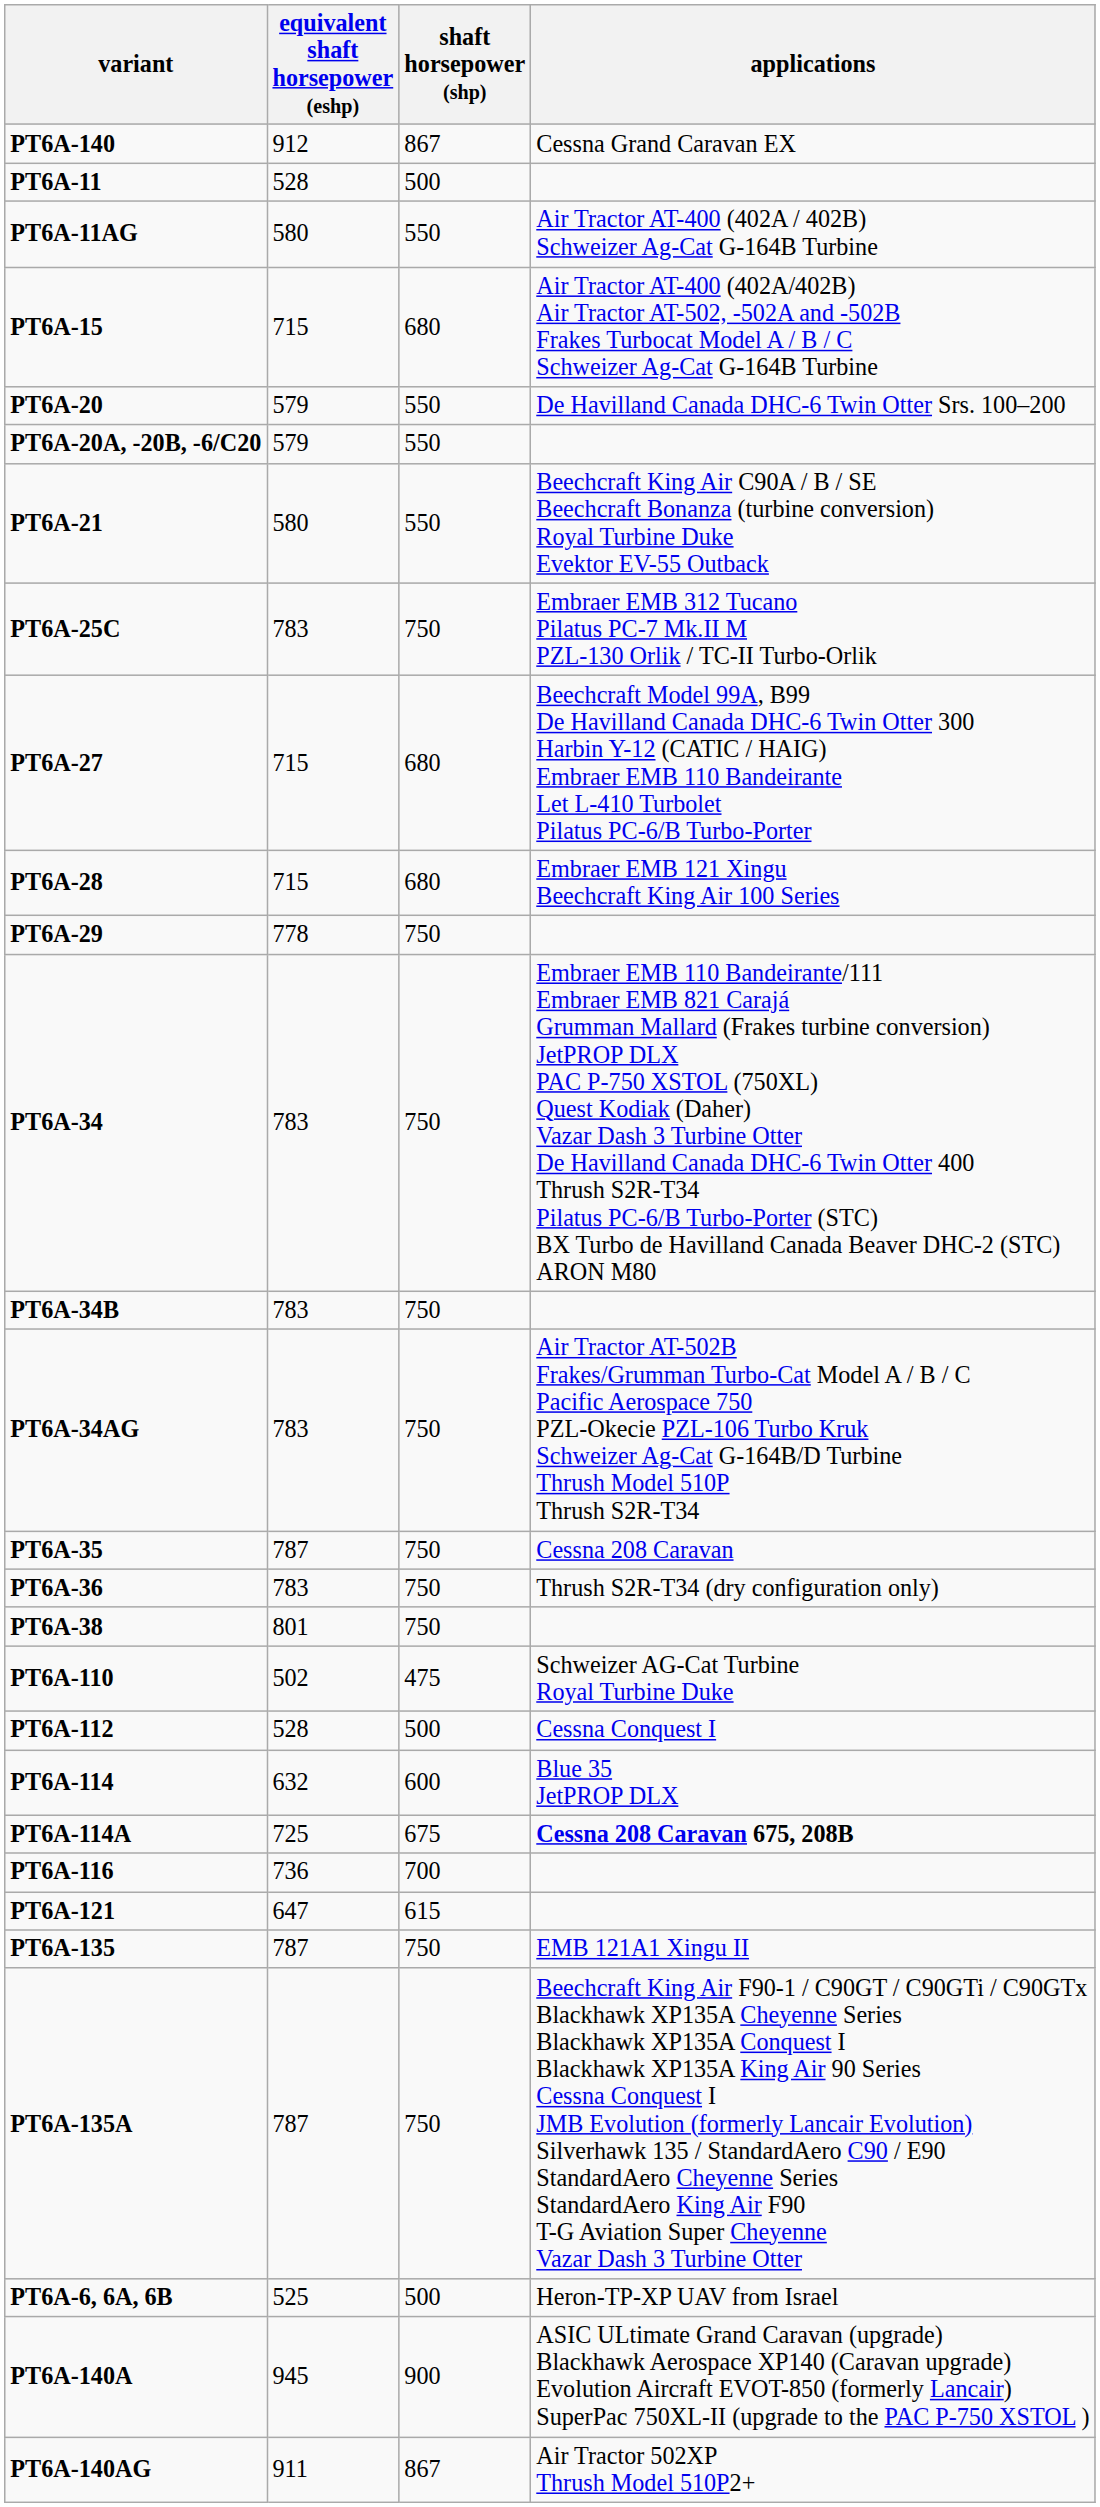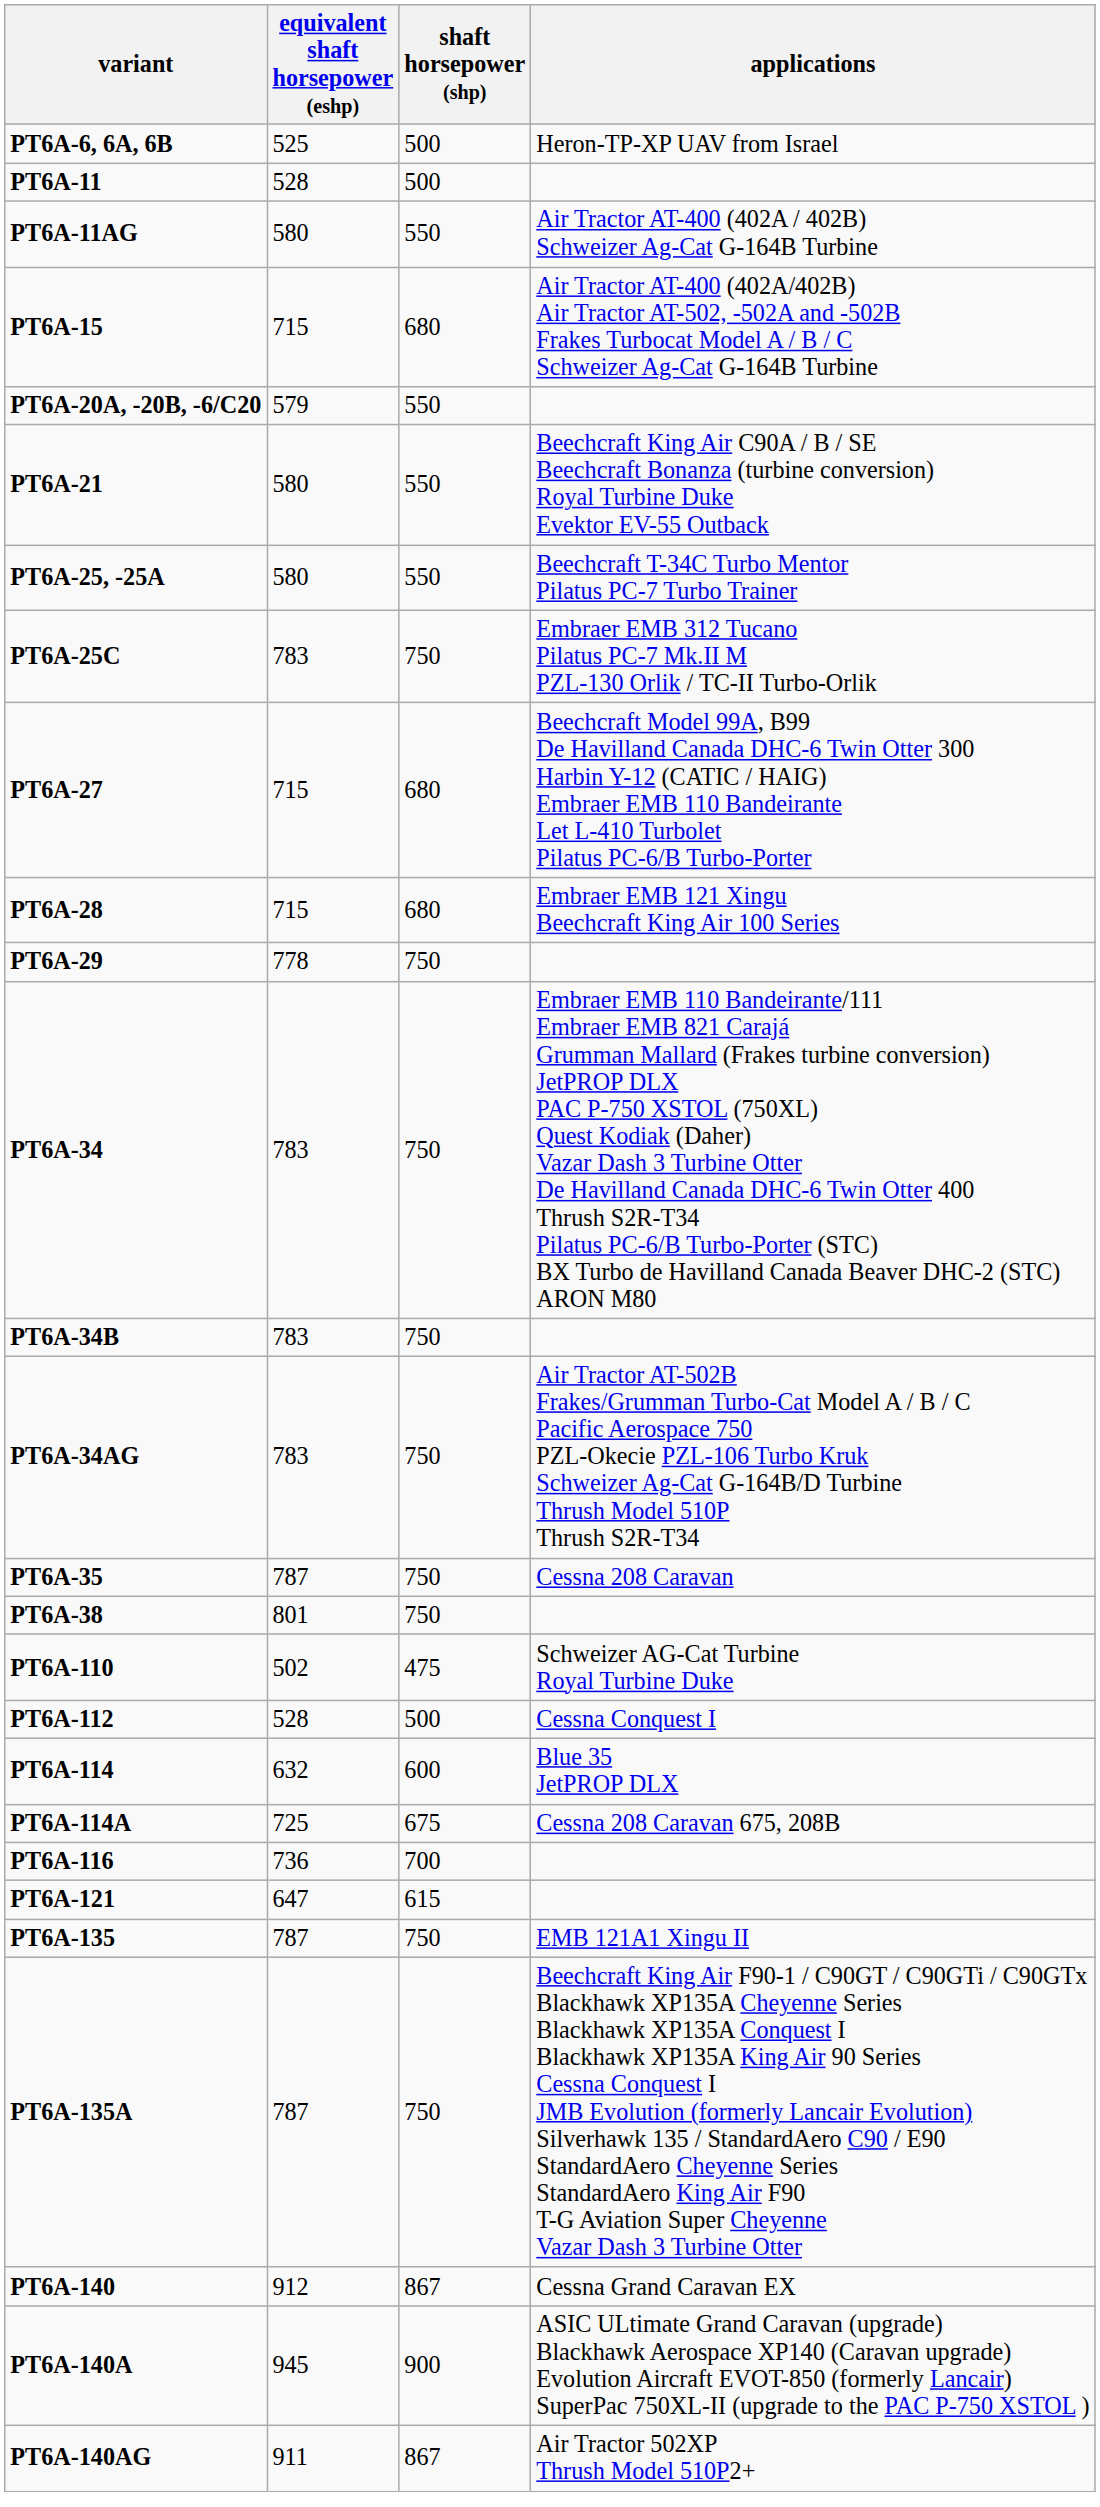rows swapped: (92, 2297) <-> (63, 143)
- row: (57, 405)
+ row: (87, 577)
- row: (57, 1588)
(695, 1833) bold -> (688, 1822) normal
